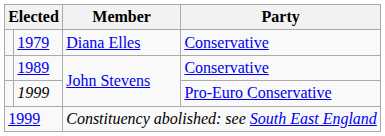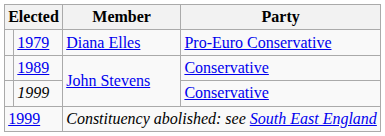(227, 42) Conservative -> (258, 42) Pro-Euro Conservative
(258, 93) Pro-Euro Conservative -> (227, 93) Conservative
